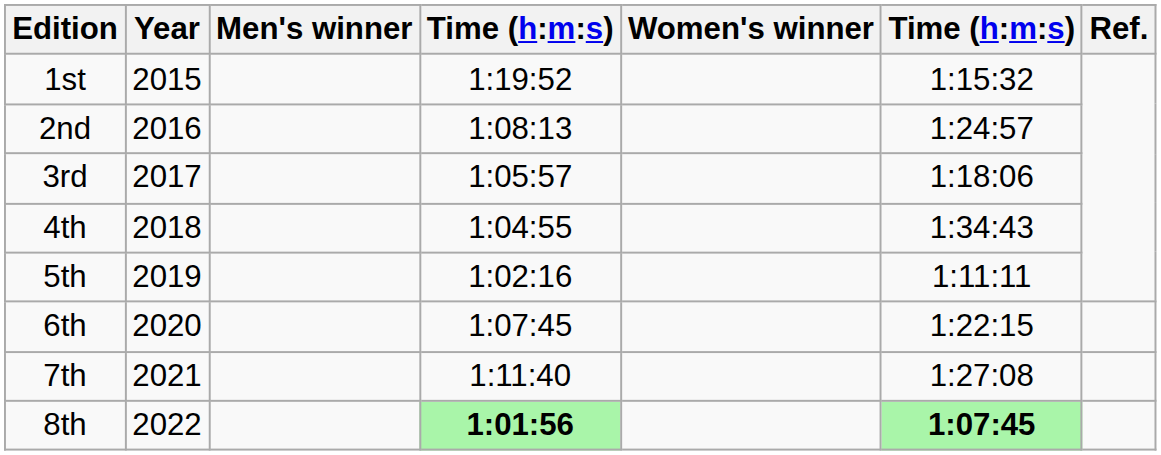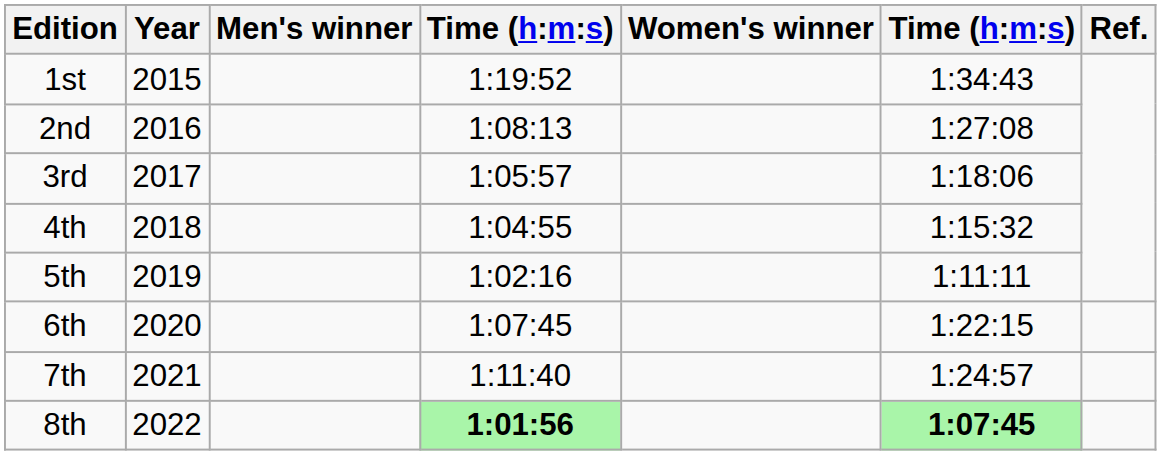(982, 78) 1:15:32 -> (982, 78) 1:34:43
(982, 128) 1:24:57 -> (982, 128) 1:27:08
(982, 227) 1:34:43 -> (982, 227) 1:15:32
(982, 375) 1:27:08 -> (982, 375) 1:24:57
